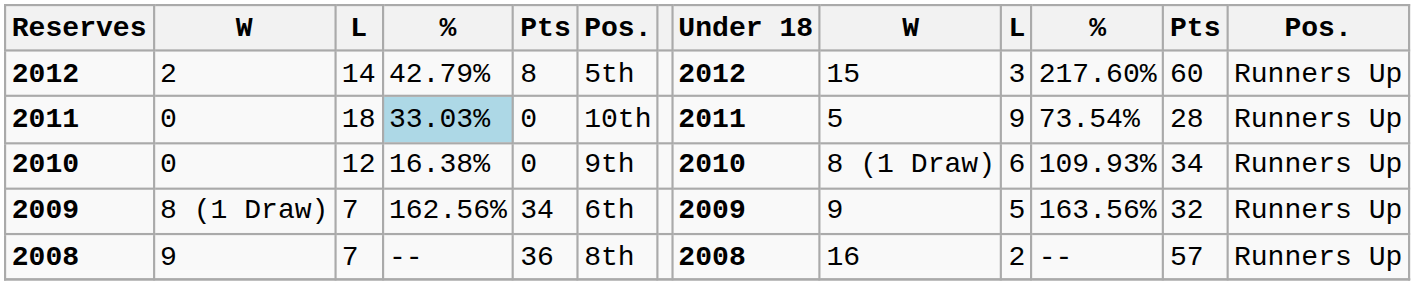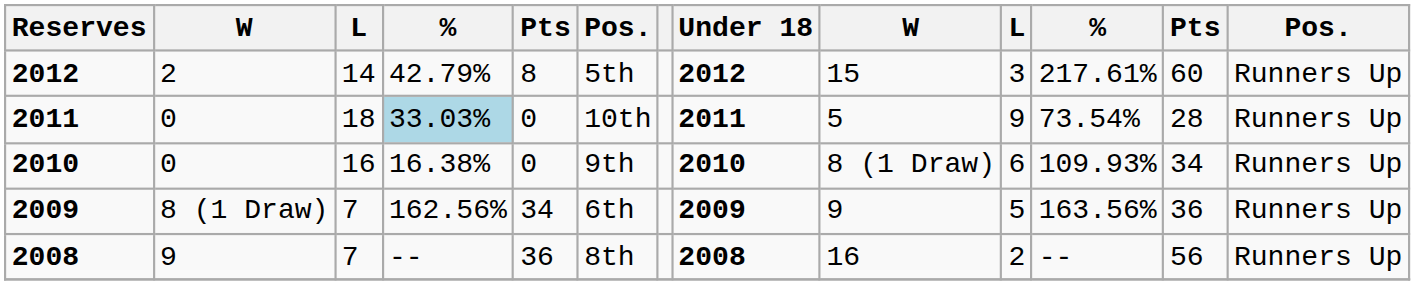(1098, 74) 217.60% -> (1098, 74) 217.61%
(359, 165) 12 -> (359, 165) 16
(1187, 211) 32 -> (1187, 211) 36
(1187, 257) 57 -> (1187, 257) 56
